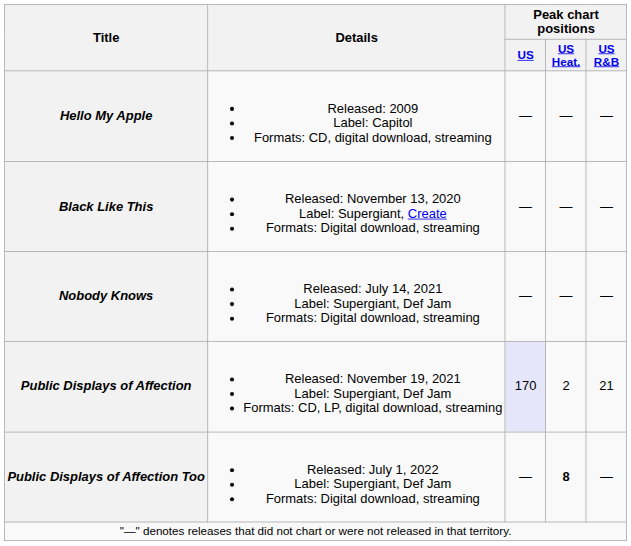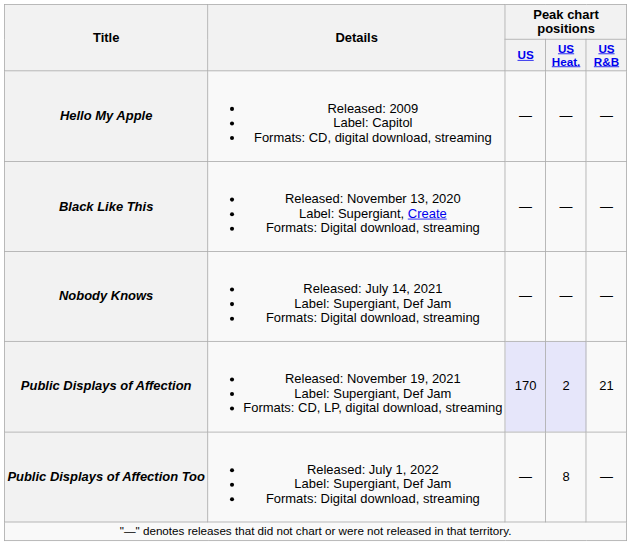(566, 386) no background -> (566, 386) lavender background
(566, 476) bold -> (566, 476) normal
